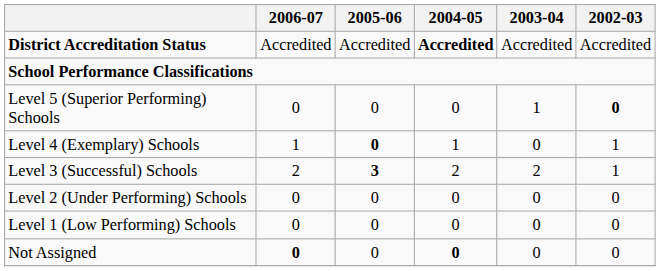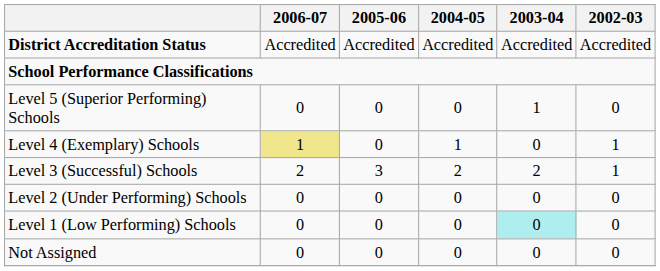(456, 44) bold -> (458, 44) normal
(615, 108) bold -> (615, 108) normal
(296, 144) no background -> (300, 144) khaki background
(375, 144) bold -> (379, 144) normal
(375, 171) bold -> (379, 171) normal
(537, 225) no background -> (537, 225) paleturquoise background
(296, 251) bold -> (300, 251) normal
(456, 251) bold -> (458, 251) normal
